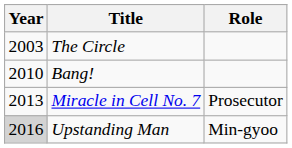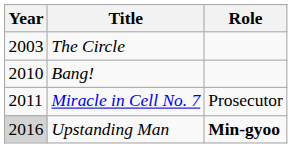(26, 101) 2013 -> (26, 101) 2011
(243, 128) normal -> (244, 128) bold
